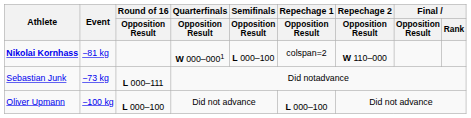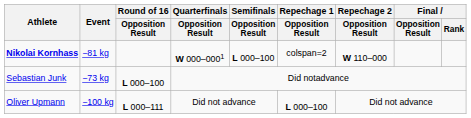(143, 83) L 000–111 -> (143, 83) L 000–100
(143, 107) L 000–100 -> (143, 107) L 000–111
